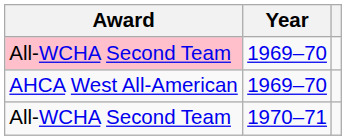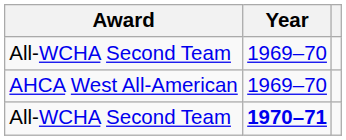(120, 53) pink background -> (120, 53) no background
(287, 118) normal -> (287, 118) bold
